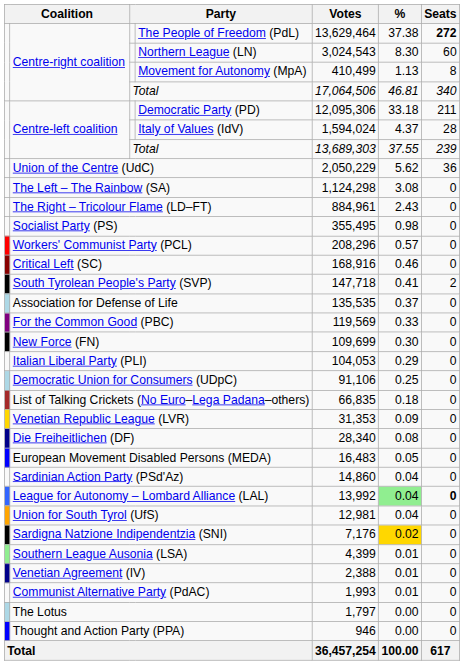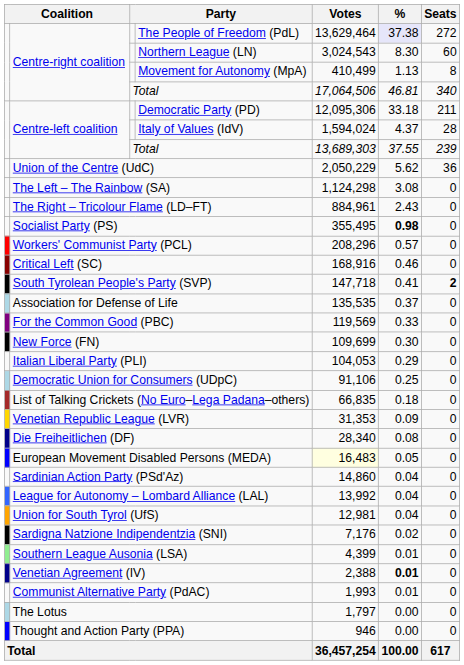(403, 33) no background -> (403, 33) lavender background
(446, 33) bold -> (446, 33) normal
(407, 226) normal -> (407, 226) bold
(453, 284) normal -> (453, 284) bold
(357, 457) no background -> (357, 457) lightyellow background
(407, 496) lightgreen background -> (407, 496) no background
(453, 496) bold -> (453, 496) normal
(407, 534) gold background -> (407, 534) no background
(407, 573) normal -> (407, 573) bold
